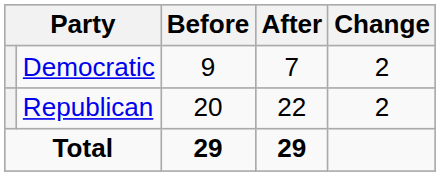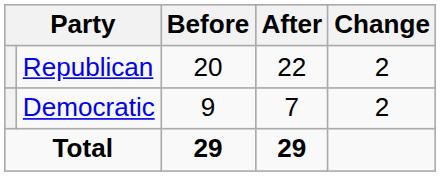rows swapped: (88, 107) <-> (89, 66)
